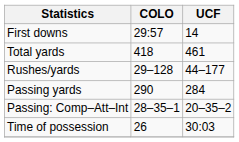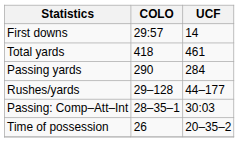rows swapped: (43, 71) <-> (44, 89)
(208, 108) 20–35–2 -> (200, 108) 30:03
(200, 127) 30:03 -> (208, 127) 20–35–2
